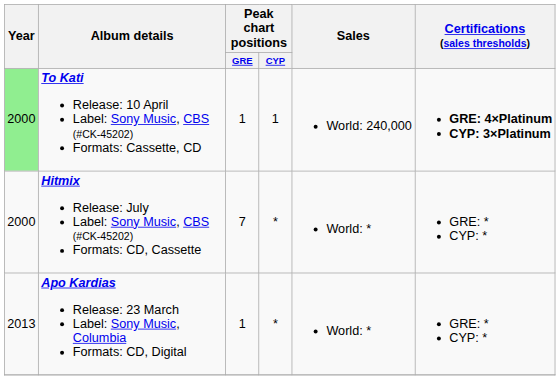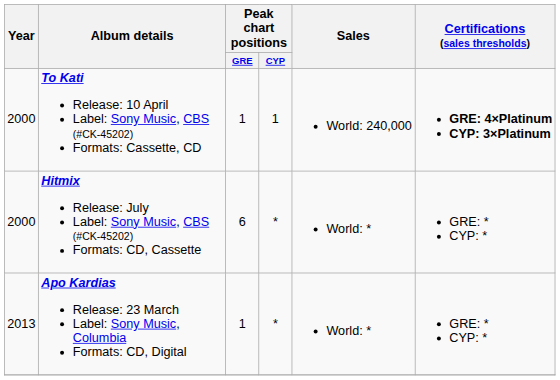(21, 119) lightgreen background -> (21, 119) no background
(242, 221) 7 -> (242, 221) 6
